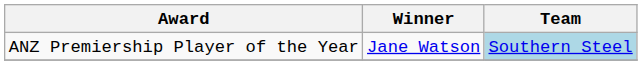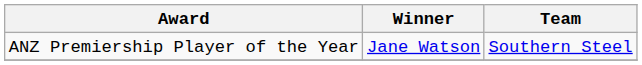(561, 47) lightblue background -> (561, 47) no background
